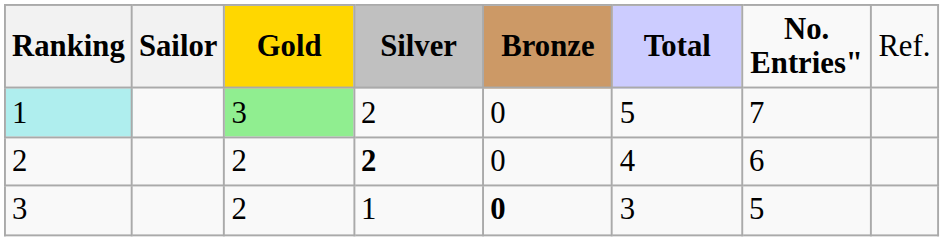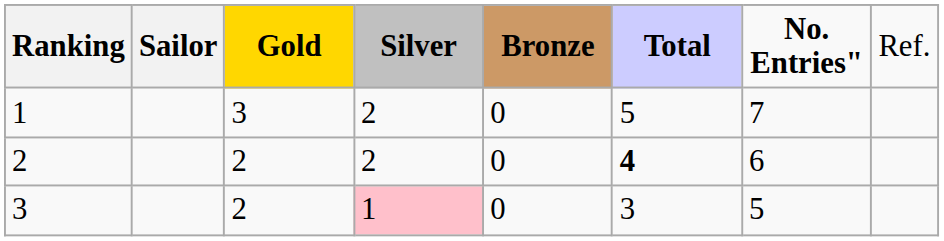(20, 112) paleturquoise background -> (20, 112) no background
(239, 112) lightgreen background -> (239, 112) no background
(369, 160) bold -> (369, 160) normal
(627, 160) normal -> (627, 160) bold
(369, 209) no background -> (369, 209) pink background
(498, 209) bold -> (498, 209) normal
